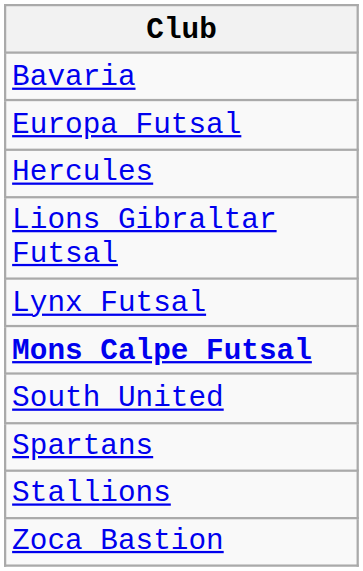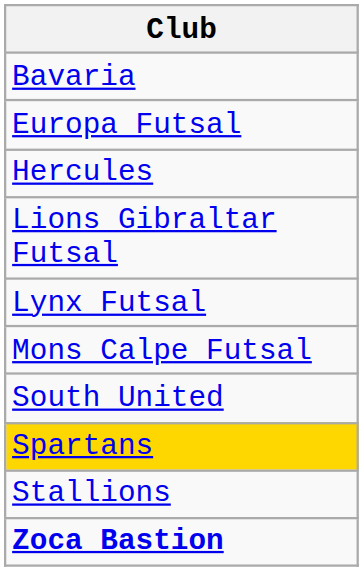(162, 350) bold -> (162, 350) normal
(83, 446) no background -> (83, 446) gold background
(118, 542) normal -> (118, 542) bold
